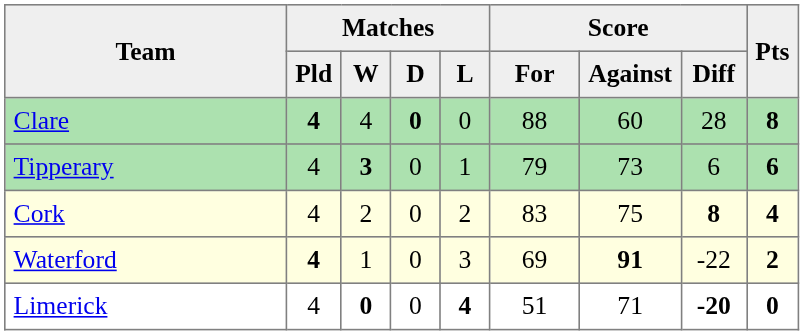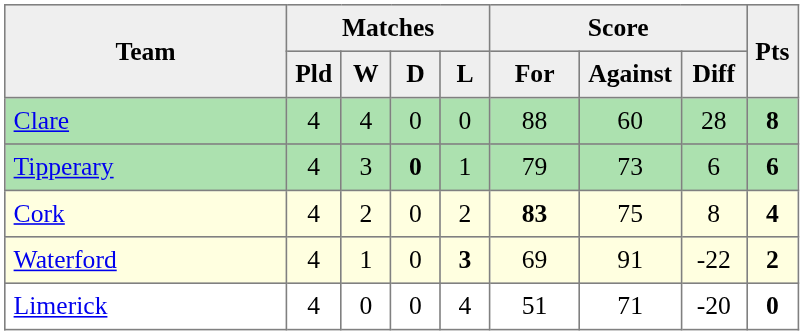(314, 120) bold -> (314, 120) normal
(415, 120) bold -> (415, 120) normal
(366, 166) bold -> (366, 166) normal
(415, 166) normal -> (415, 166) bold
(535, 213) normal -> (535, 213) bold
(714, 213) bold -> (714, 213) normal
(314, 259) bold -> (314, 259) normal
(465, 259) normal -> (465, 259) bold
(630, 259) bold -> (630, 259) normal
(366, 306) bold -> (366, 306) normal
(465, 306) bold -> (465, 306) normal
(714, 306) bold -> (714, 306) normal
